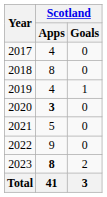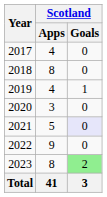(52, 107) bold -> (52, 107) normal
(85, 126) no background -> (85, 126) lavender background
(52, 164) bold -> (52, 164) normal
(85, 164) no background -> (85, 164) lightgreen background
